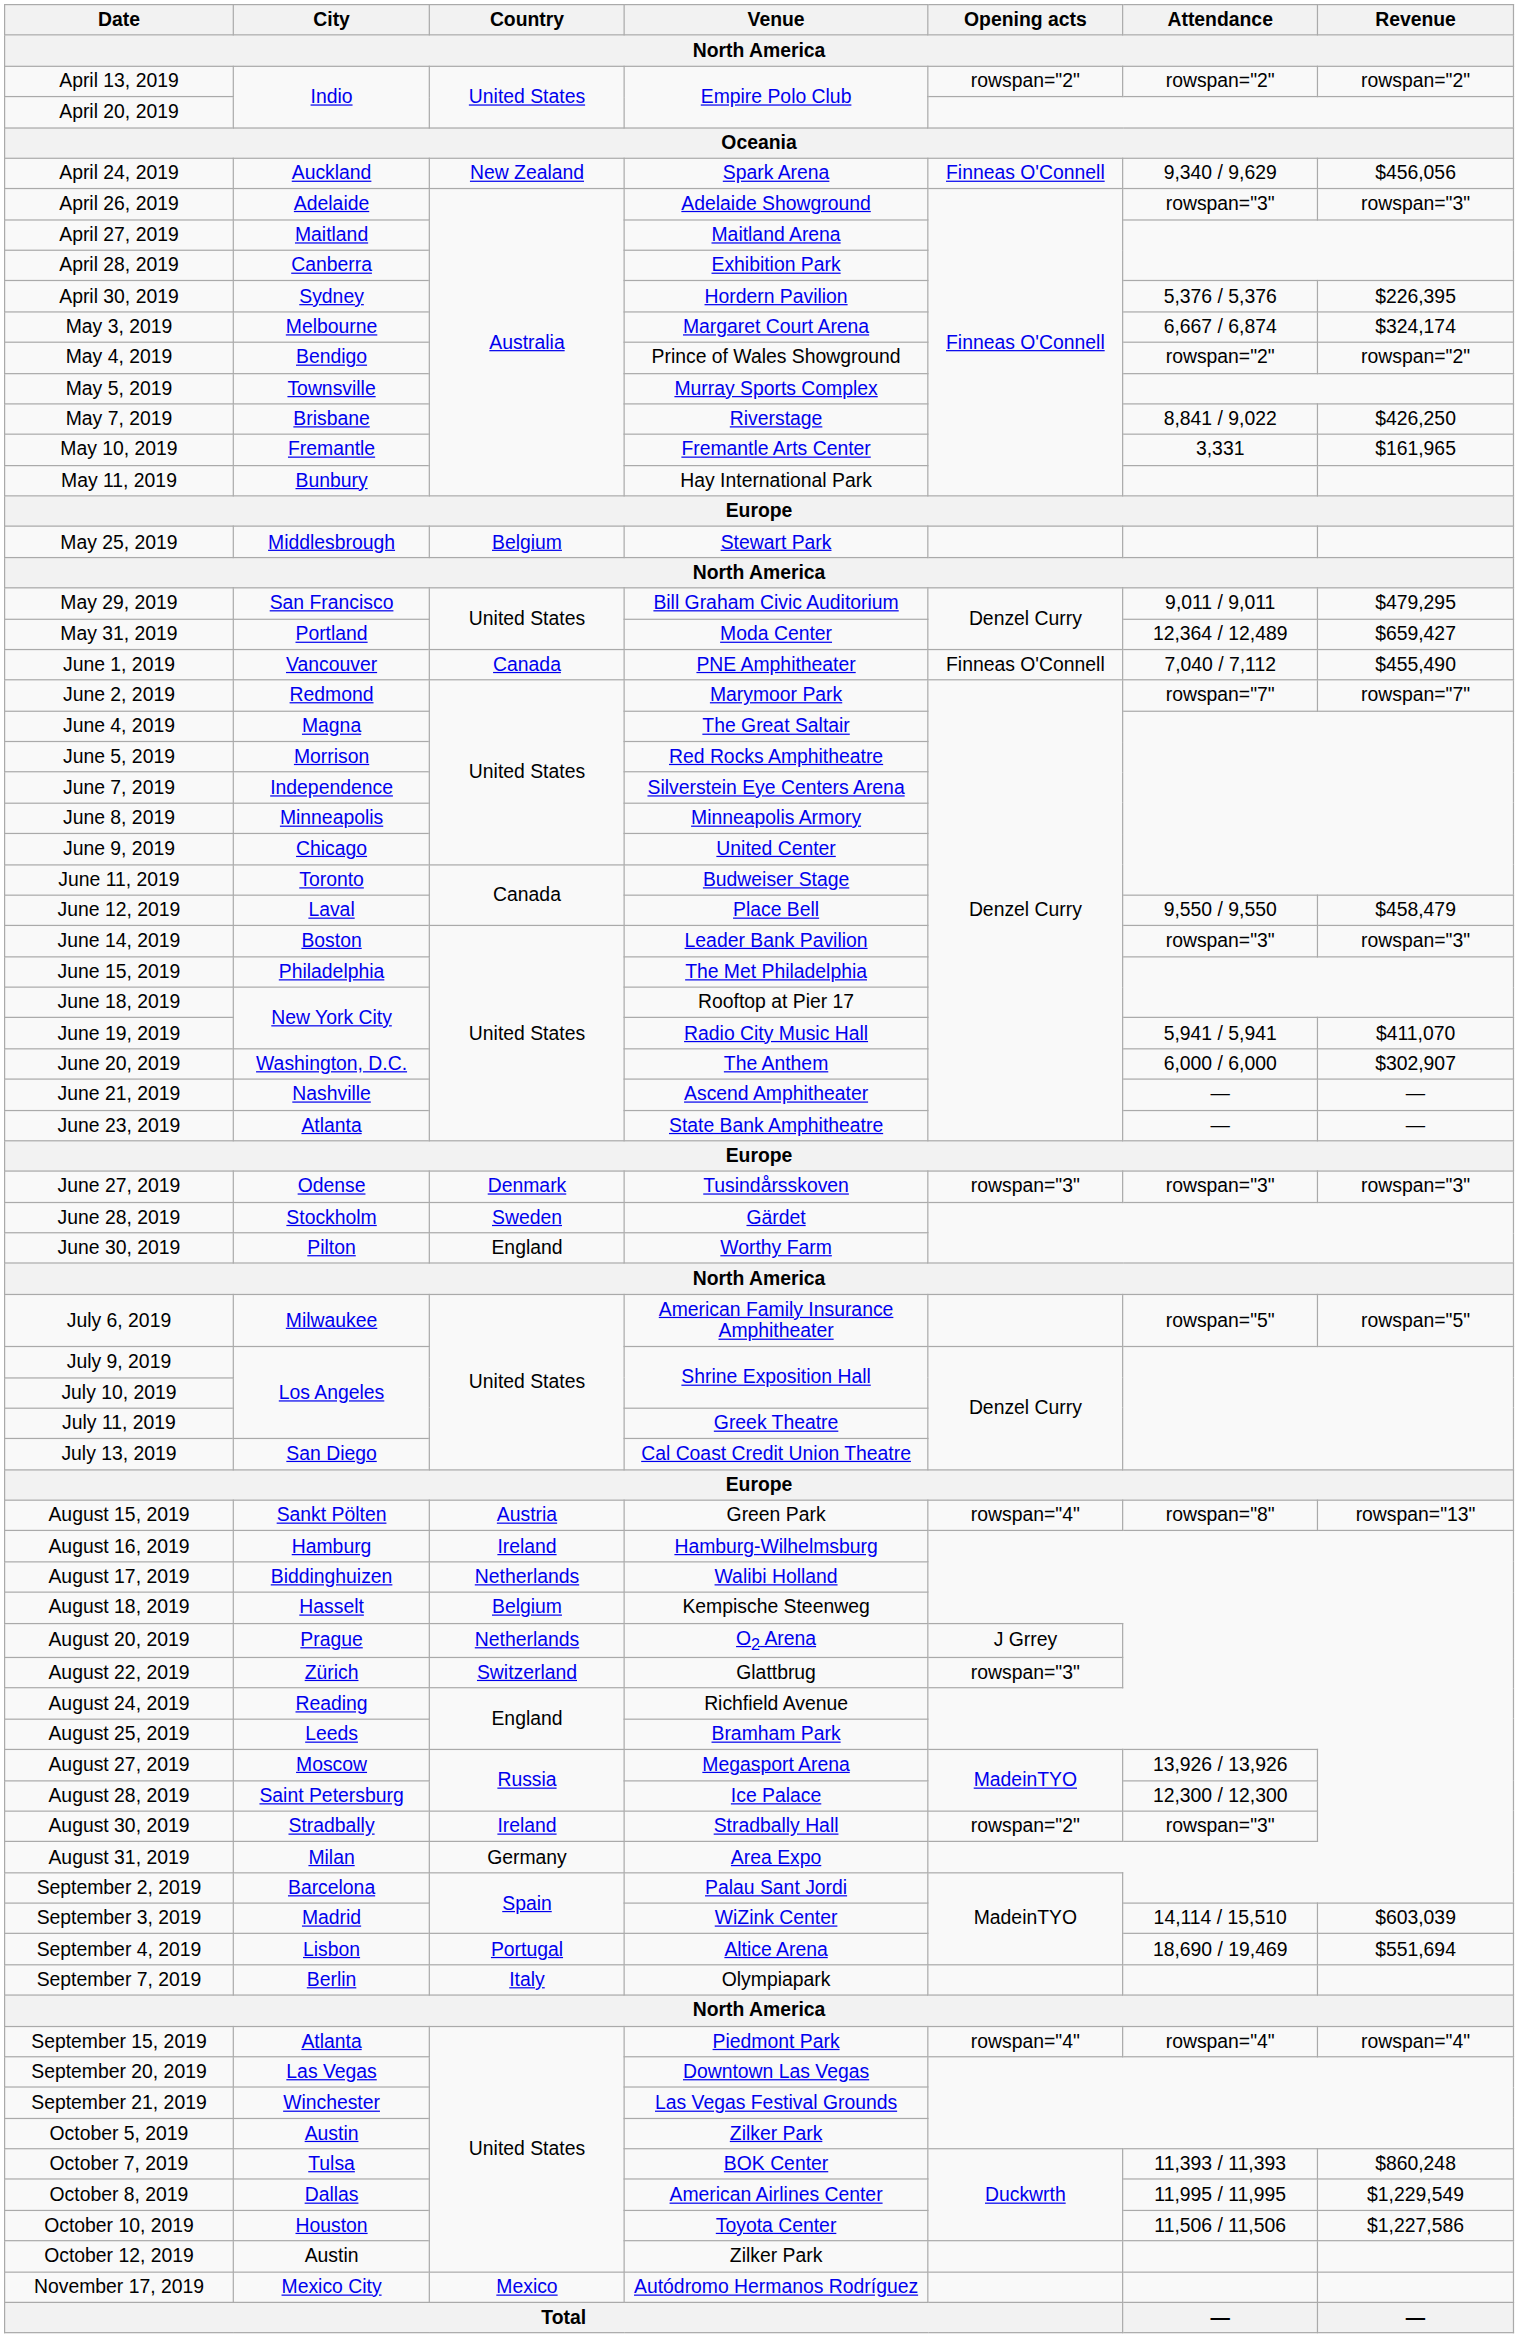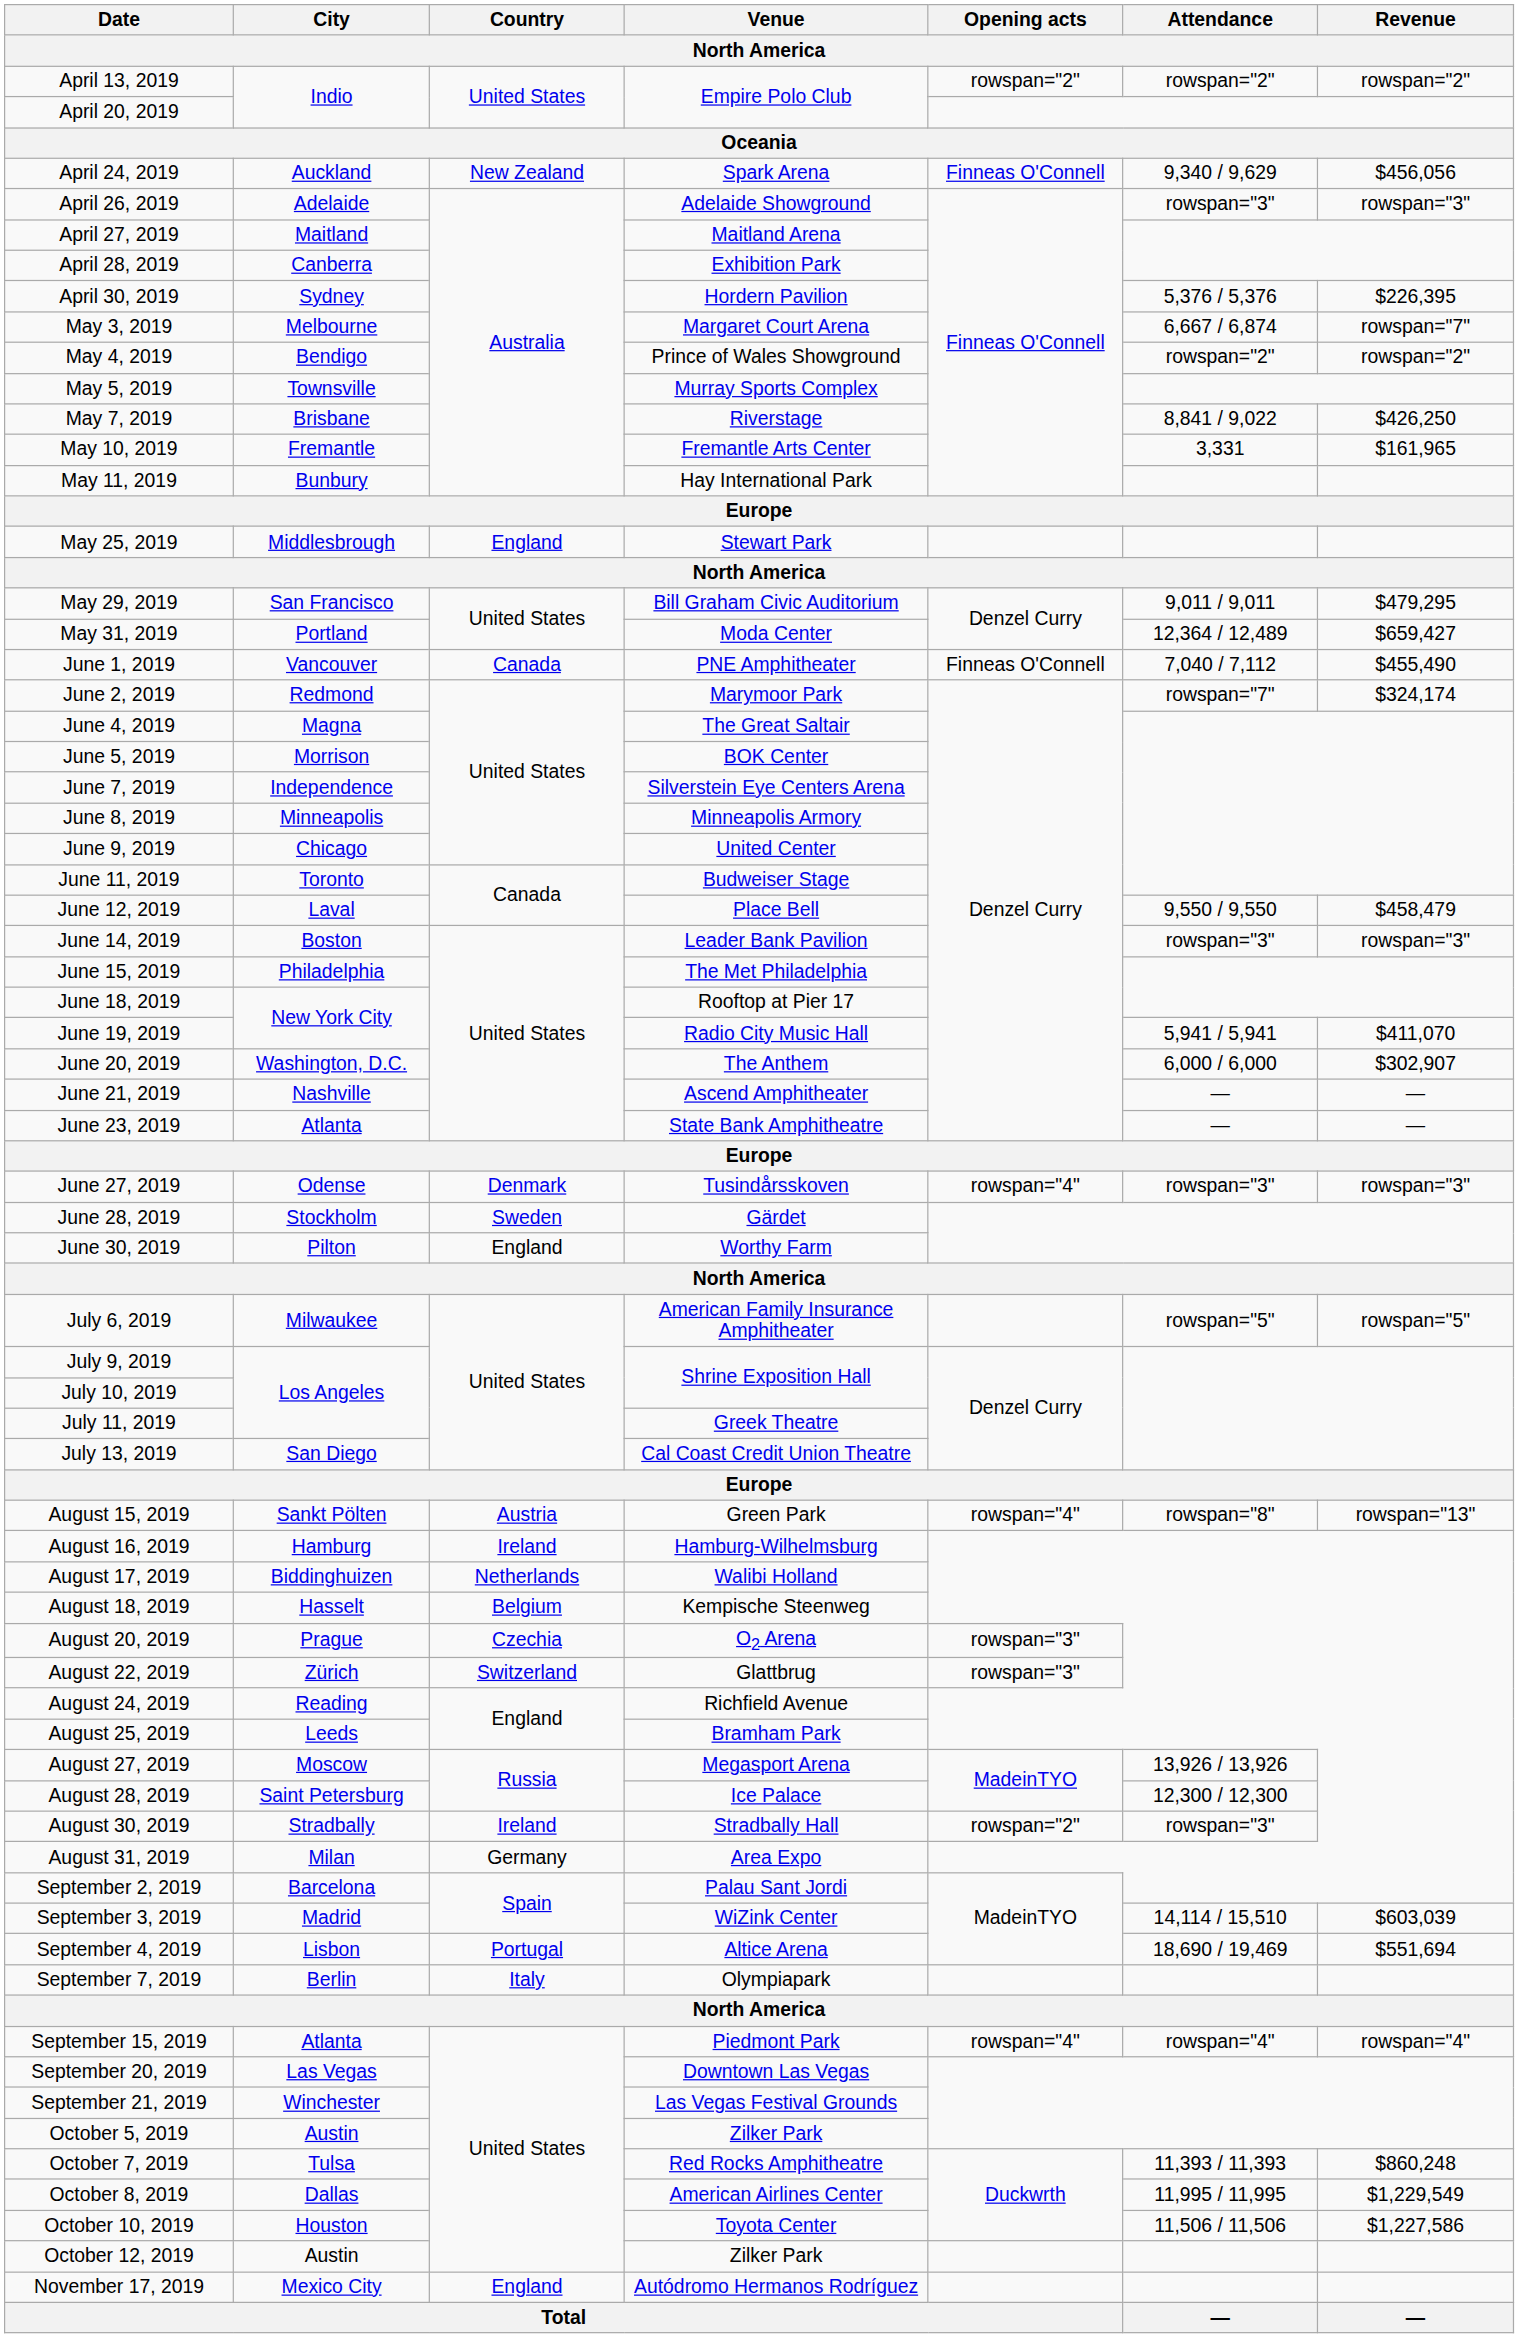(1416, 326) $324,174 -> (1416, 326) rowspan="7"
(527, 541) Belgium -> (527, 541) England
(1416, 695) rowspan="7" -> (1416, 695) $324,174
(776, 756) Red Rocks Amphitheatre -> (776, 756) BOK Center
(1025, 1186) rowspan="3" -> (1025, 1186) rowspan="4"
(527, 1640) Netherlands -> (527, 1640) Czechia
(1025, 1640) J Grrey -> (1025, 1640) rowspan="3"
(776, 2164) BOK Center -> (776, 2164) Red Rocks Amphitheatre
(527, 2286) Mexico -> (527, 2286) England
